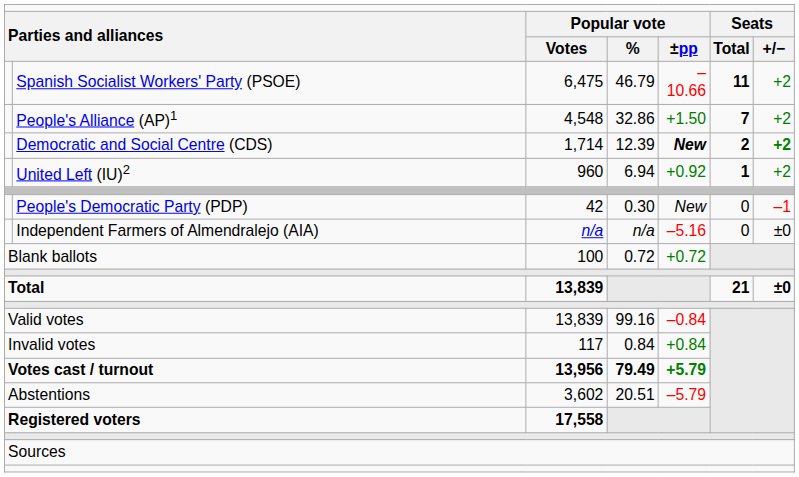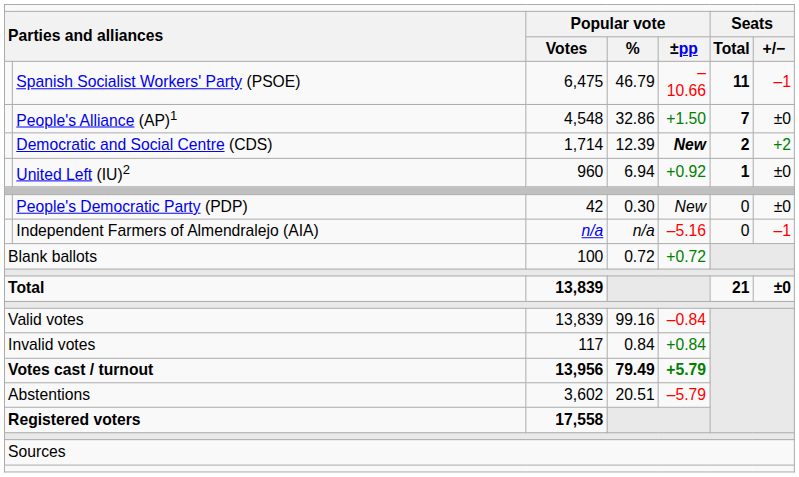(782, 82) +2 -> (782, 82) –1
(782, 118) +2 -> (782, 118) ±0
(782, 145) bold -> (782, 145) normal
(782, 172) +2 -> (782, 172) ±0
(782, 206) –1 -> (782, 206) ±0
(782, 231) ±0 -> (782, 231) –1
